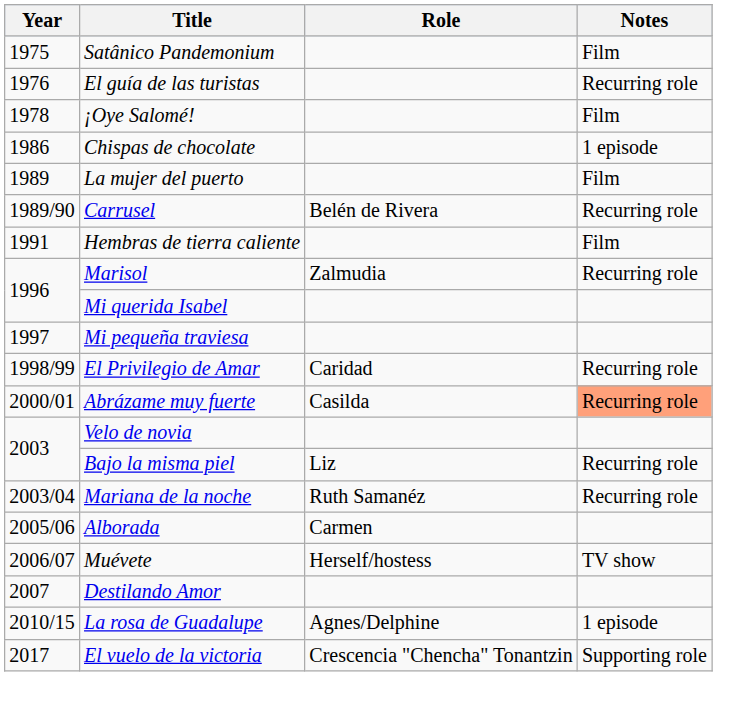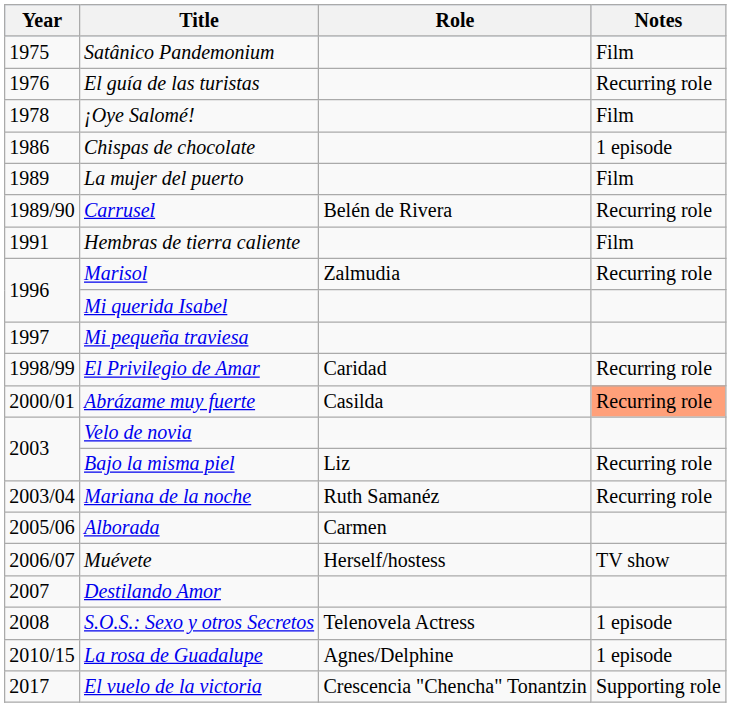+ row: (199, 623)
